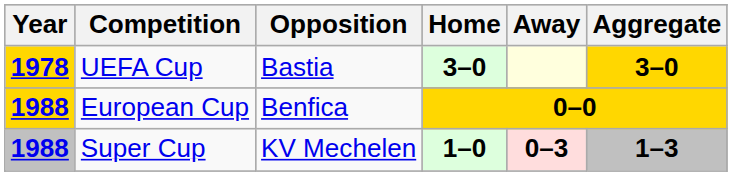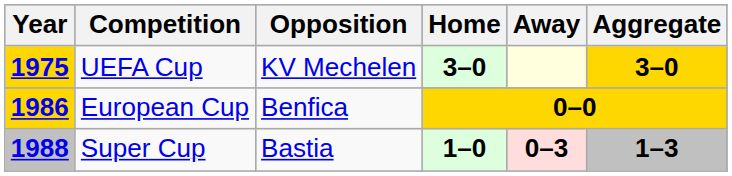(40, 66) 1978 -> (40, 66) 1975
(297, 66) Bastia -> (339, 66) KV Mechelen
(40, 107) 1988 -> (40, 107) 1986
(339, 149) KV Mechelen -> (297, 149) Bastia
